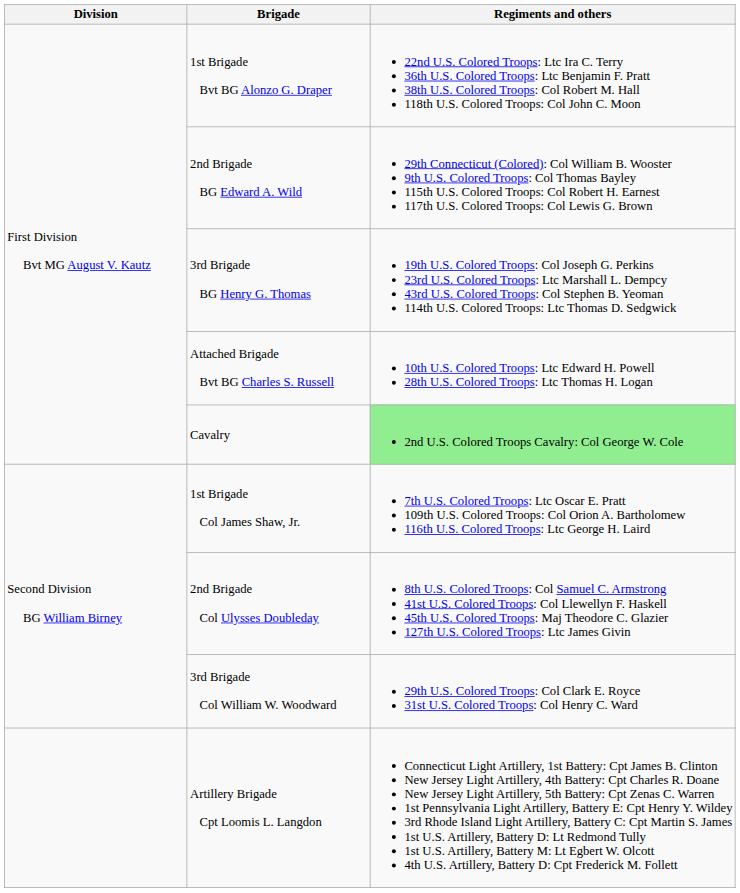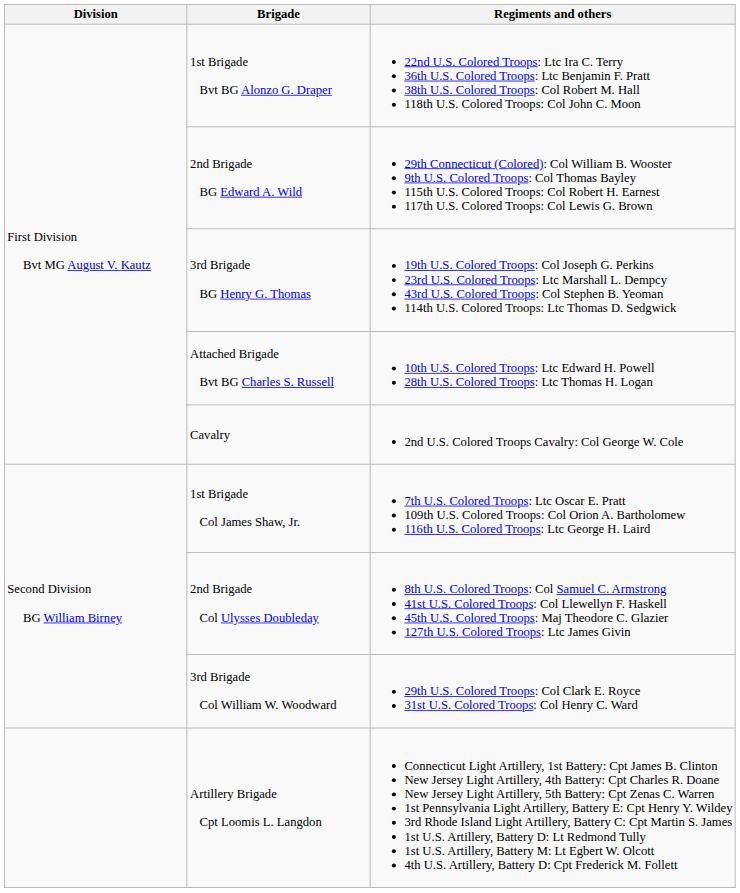(553, 442) lightgreen background -> (553, 442) no background
